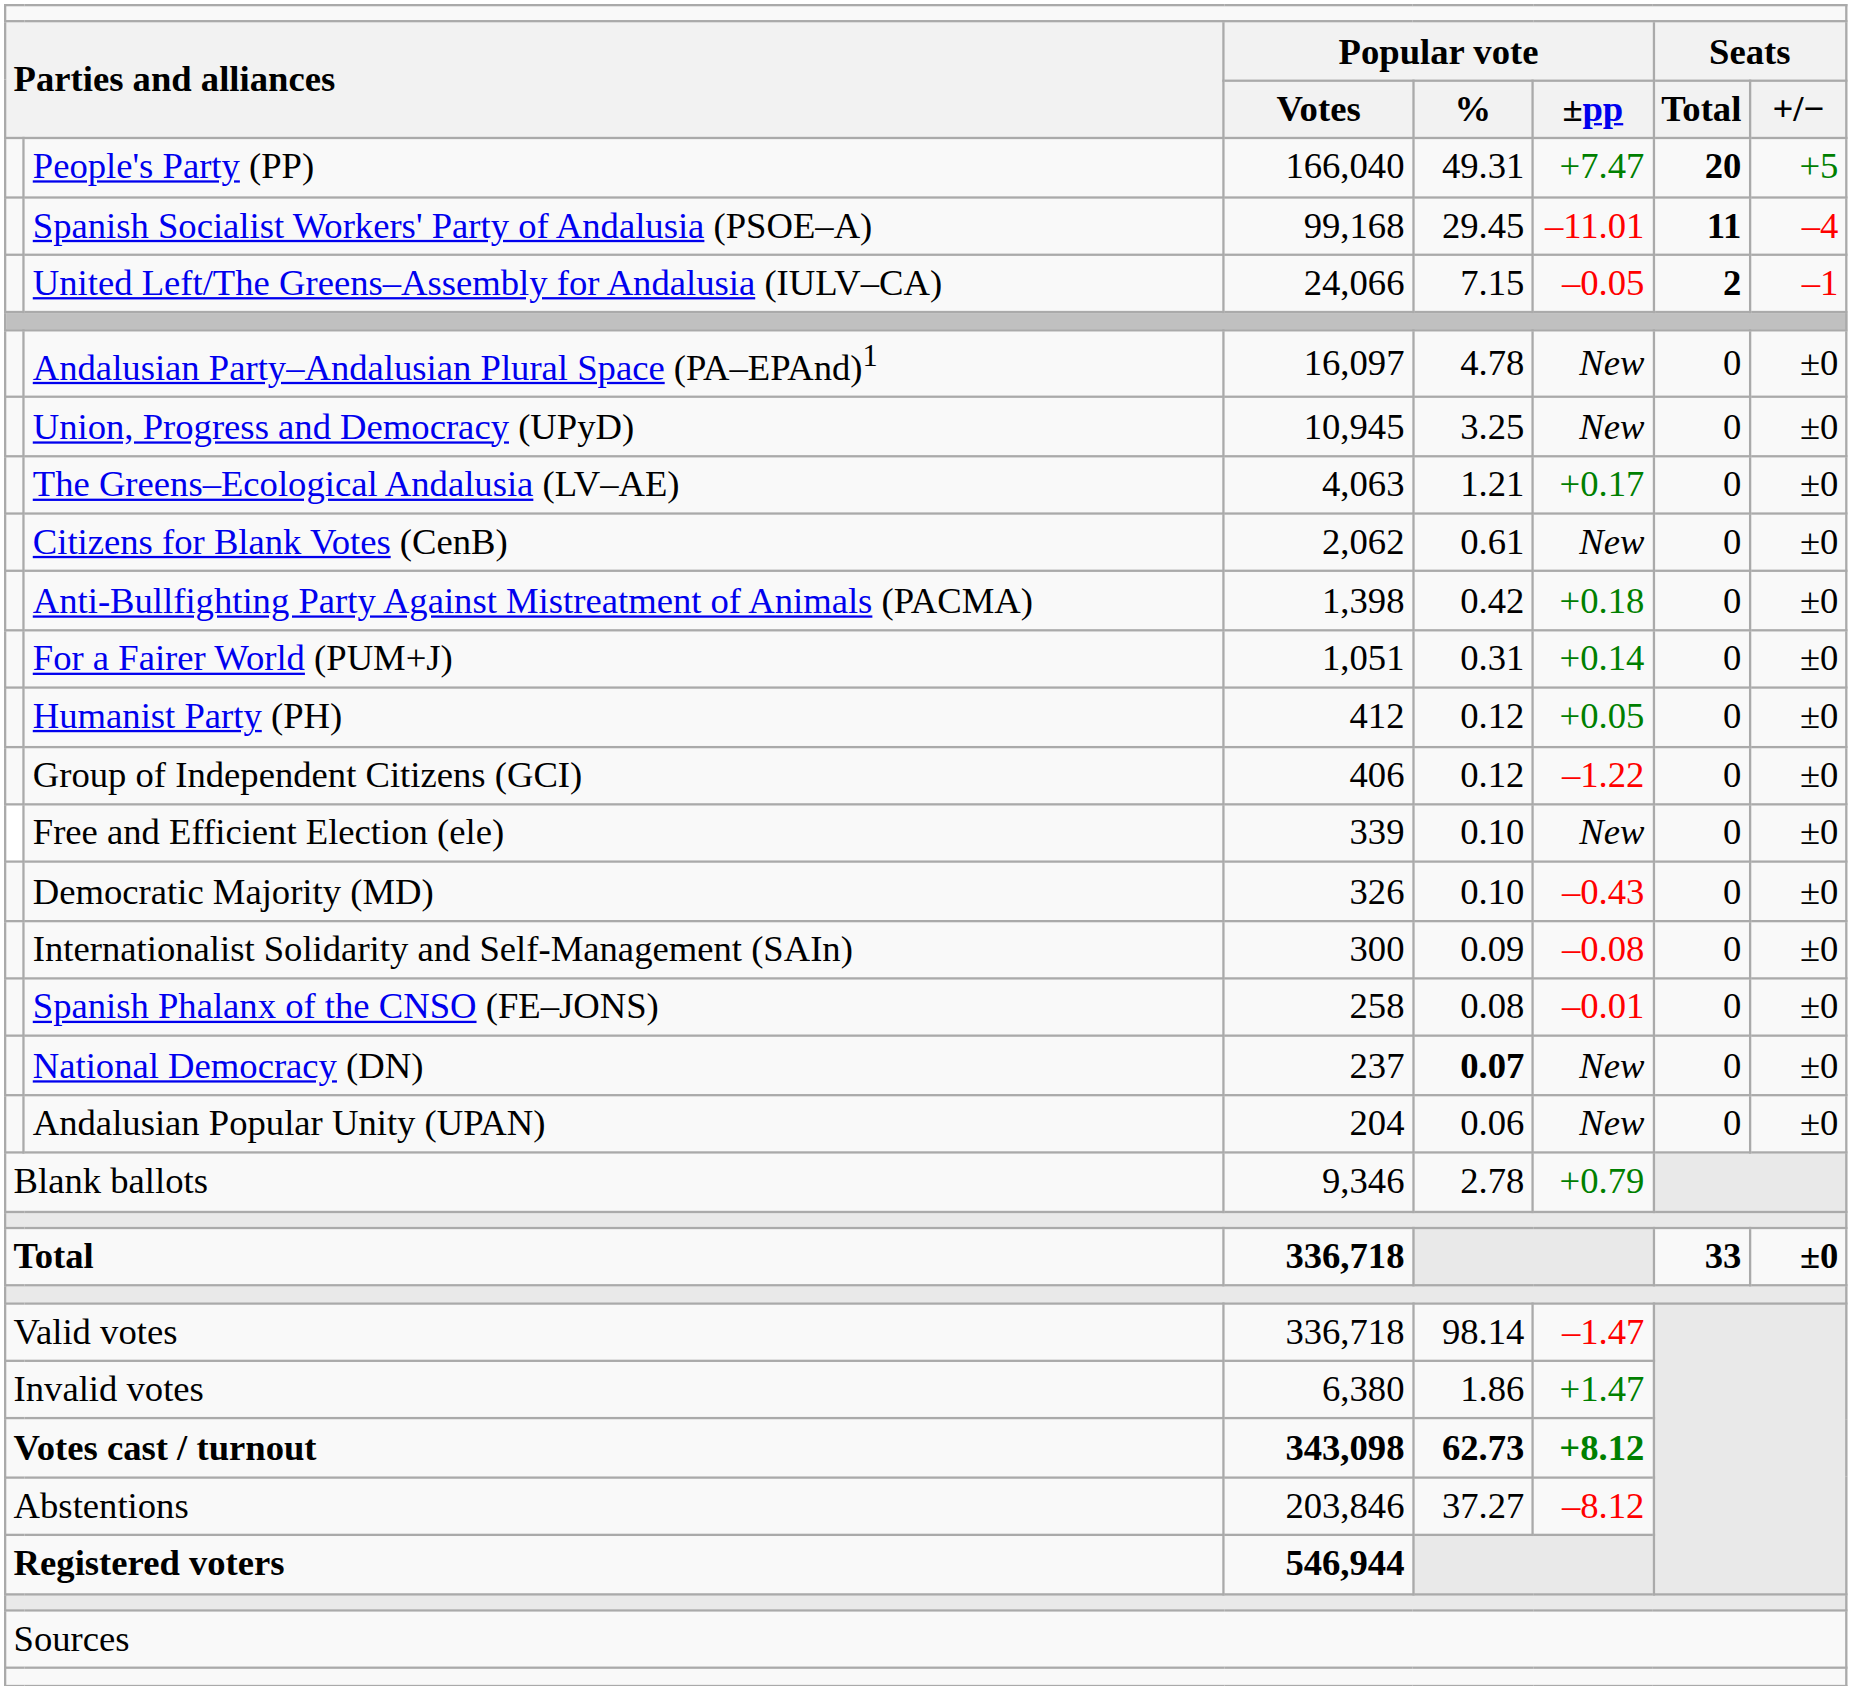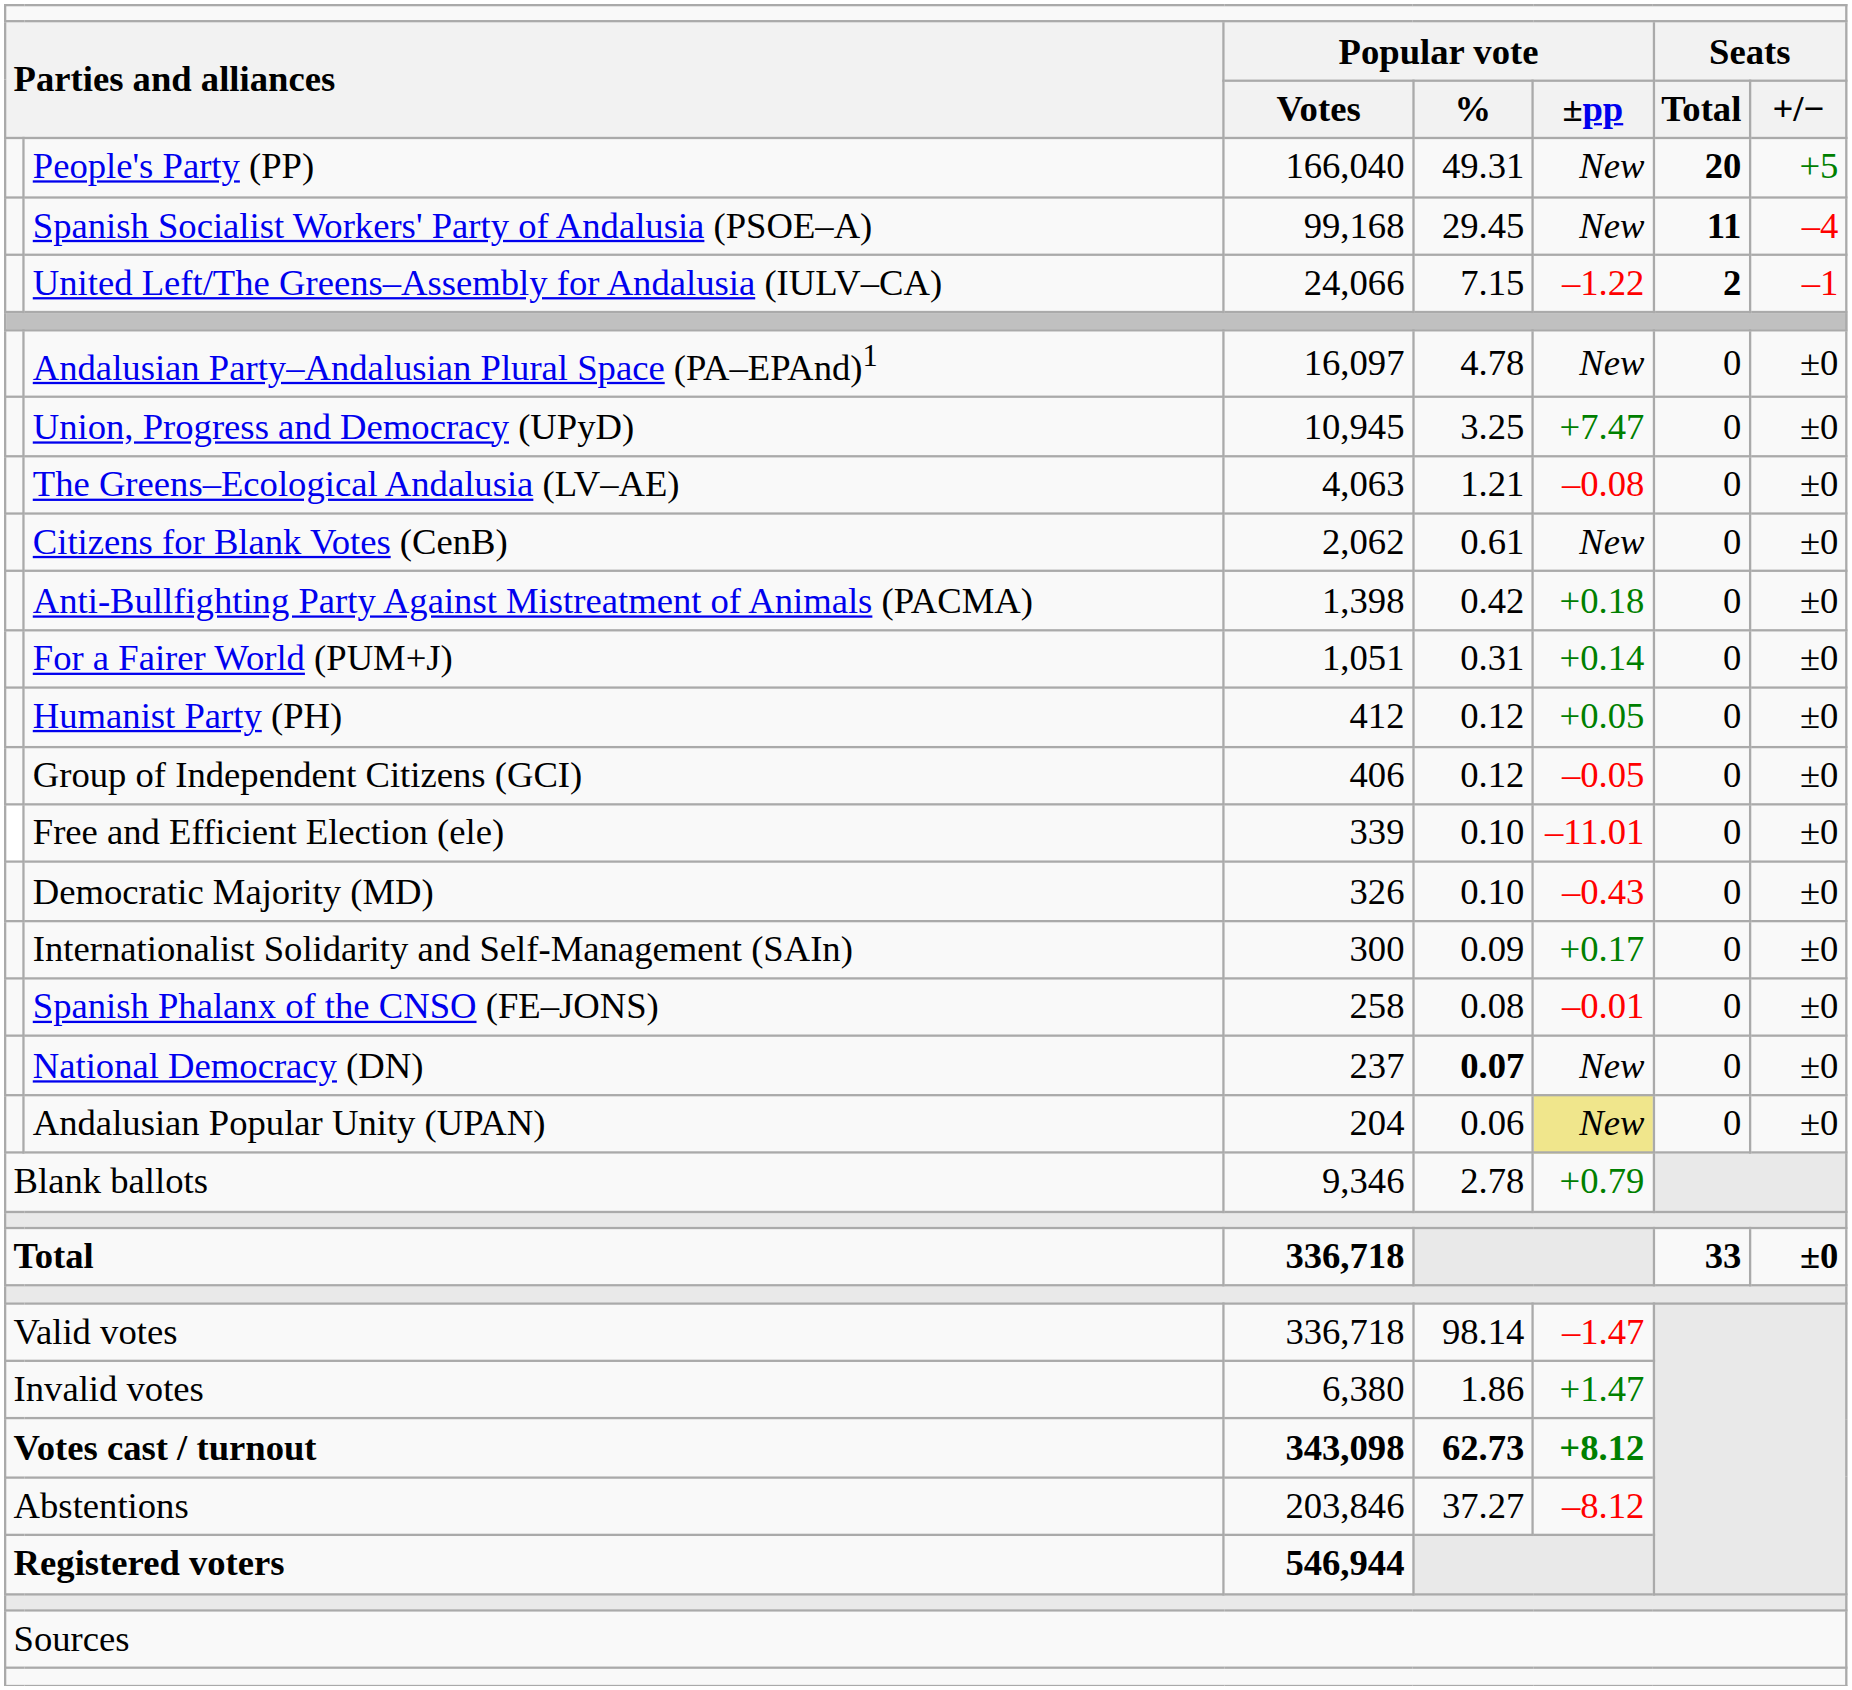(1602, 166) +7.47 -> (1612, 166) New
(1595, 224) –11.01 -> (1612, 224) New
(1603, 282) –0.05 -> (1603, 282) –1.22
(1612, 425) New -> (1602, 425) +7.47
(1602, 484) +0.17 -> (1603, 484) –0.08
(1603, 774) –1.22 -> (1603, 774) –0.05
(1612, 832) New -> (1595, 832) –11.01
(1603, 948) –0.08 -> (1602, 948) +0.17
(1612, 1123) no background -> (1612, 1123) khaki background
